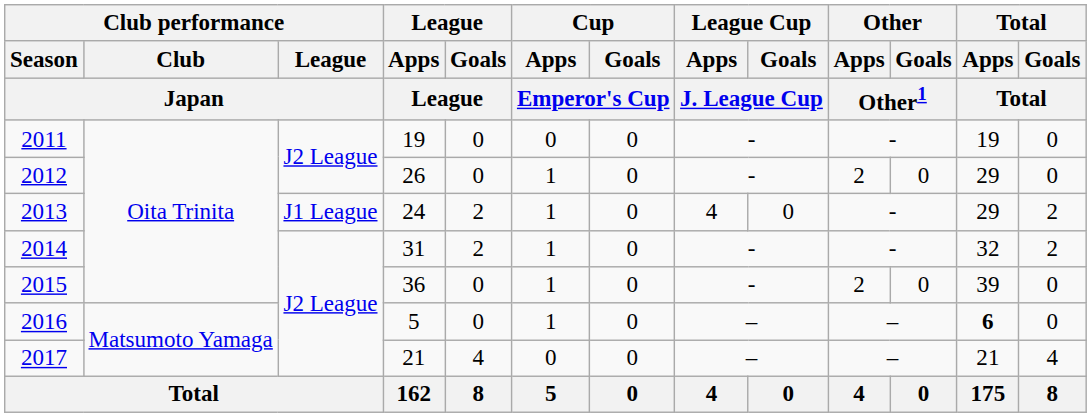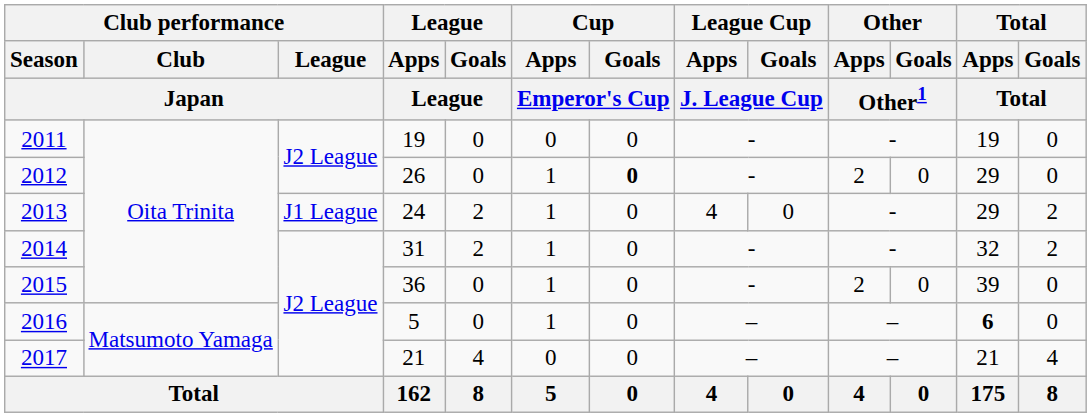(632, 175) normal -> (632, 175) bold
